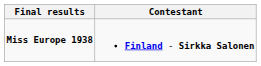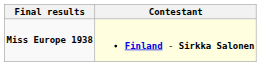(176, 46) no background -> (176, 46) lightyellow background
